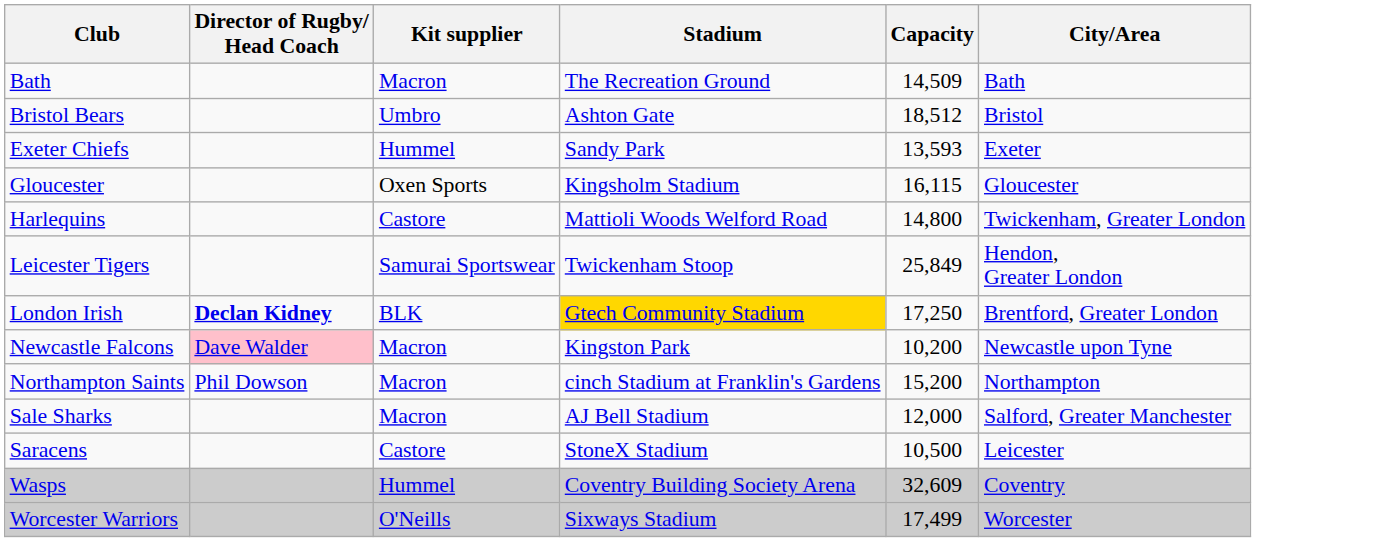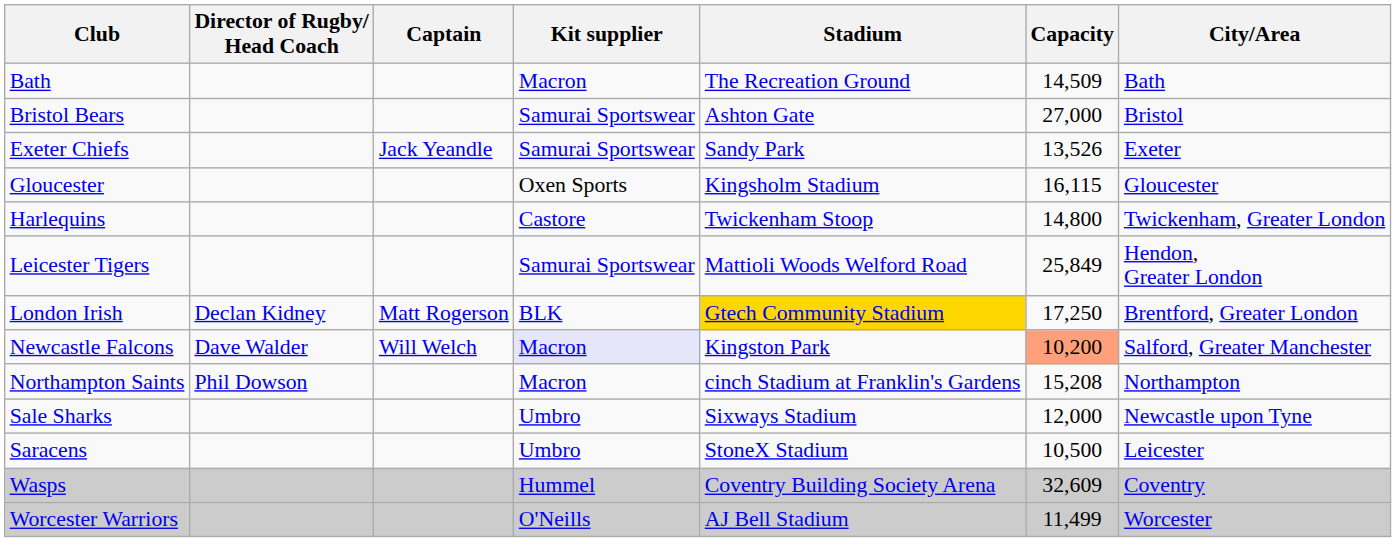+ column: (444, 33)
(410, 115) Umbro -> (607, 115) Samurai Sportswear
(932, 115) 18,512 -> (1072, 115) 27,000
(417, 149) Hummel -> (607, 149) Samurai Sportswear
(932, 149) 13,593 -> (1072, 149) 13,526
(696, 218) Mattioli Woods Welford Road -> (789, 218) Twickenham Stoop
(649, 265) Twickenham Stoop -> (836, 265) Mattioli Woods Welford Road
(263, 312) bold -> (260, 312) normal
(251, 346) pink background -> (251, 346) no background
(413, 346) no background -> (553, 346) lavender background
(932, 346) no background -> (1072, 346) lightsalmon background
(1078, 346) Newcastle upon Tyne -> (1248, 346) Salford, Greater Manchester
(932, 381) 15,200 -> (1072, 381) 15,208
(413, 415) Macron -> (550, 415) Umbro
(637, 415) AJ Bell Stadium -> (781, 415) Sixways Stadium
(1108, 415) Salford, Greater Manchester -> (1218, 415) Newcastle upon Tyne
(412, 450) Castore -> (550, 450) Umbro
(641, 519) Sixways Stadium -> (777, 519) AJ Bell Stadium
(932, 519) 17,499 -> (1072, 519) 11,499
